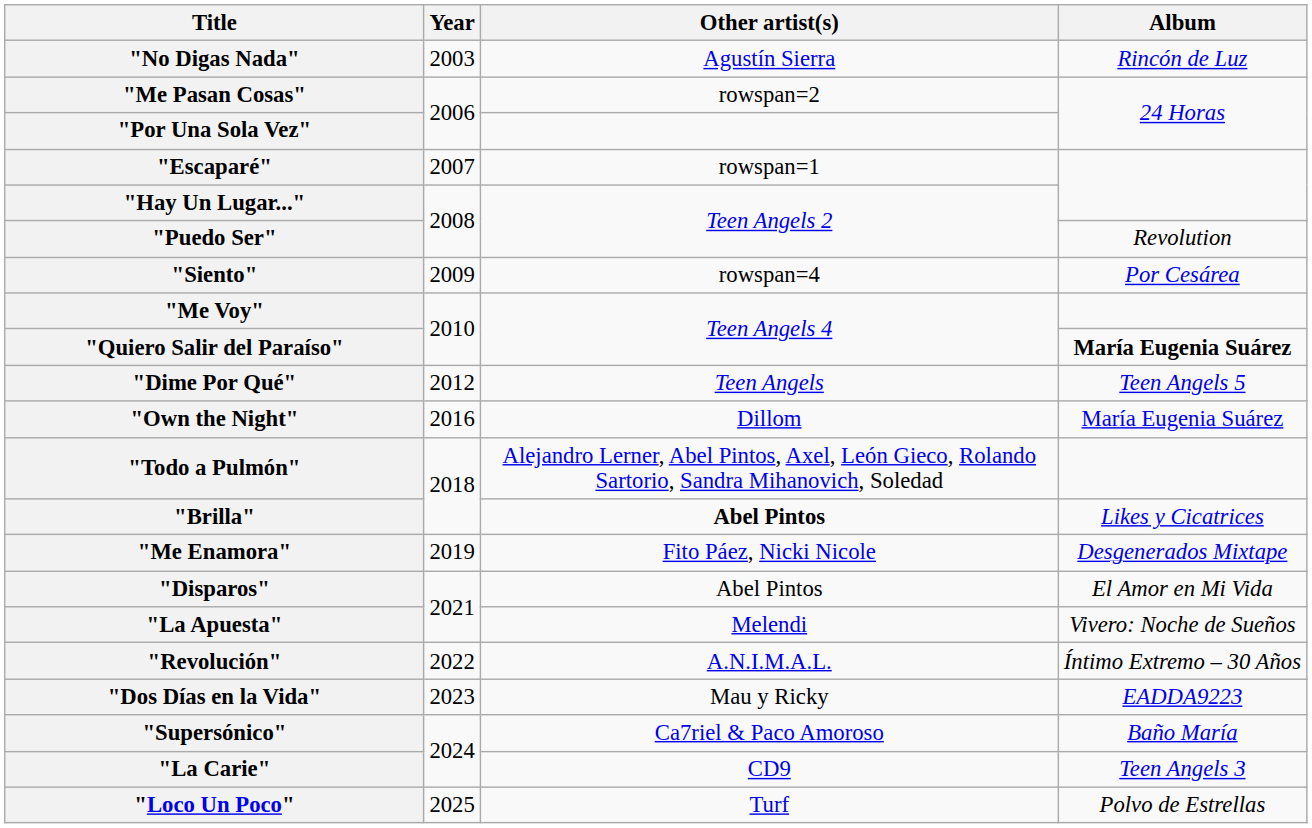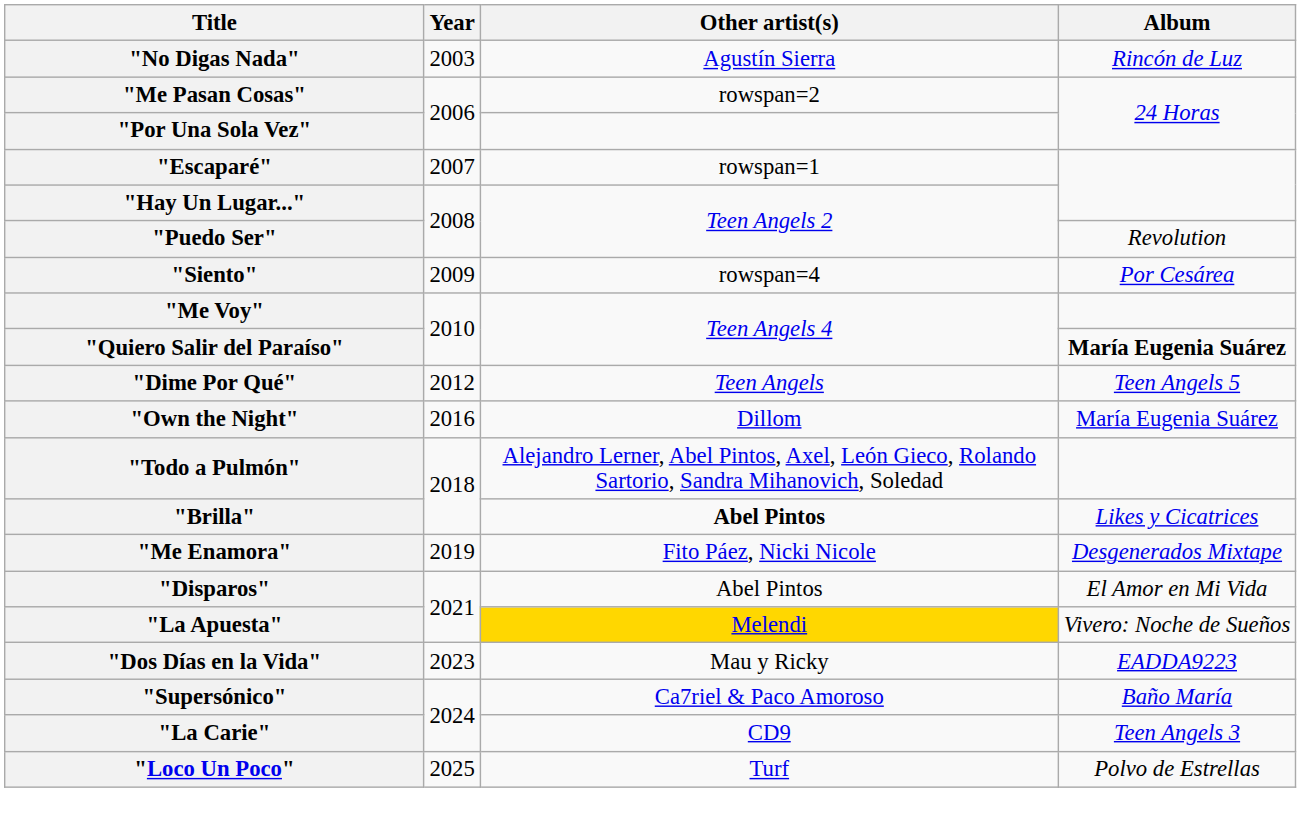(769, 624) no background -> (769, 624) gold background
- row: (214, 660)
